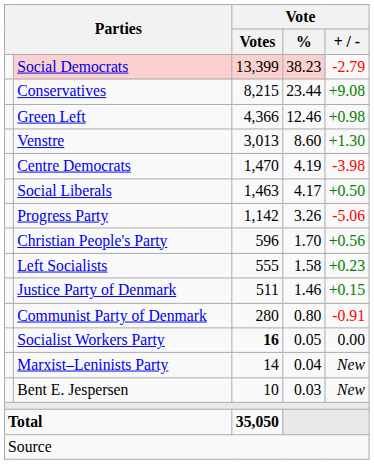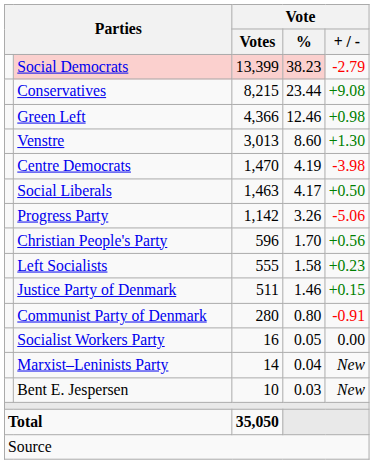(271, 340) bold -> (271, 340) normal
